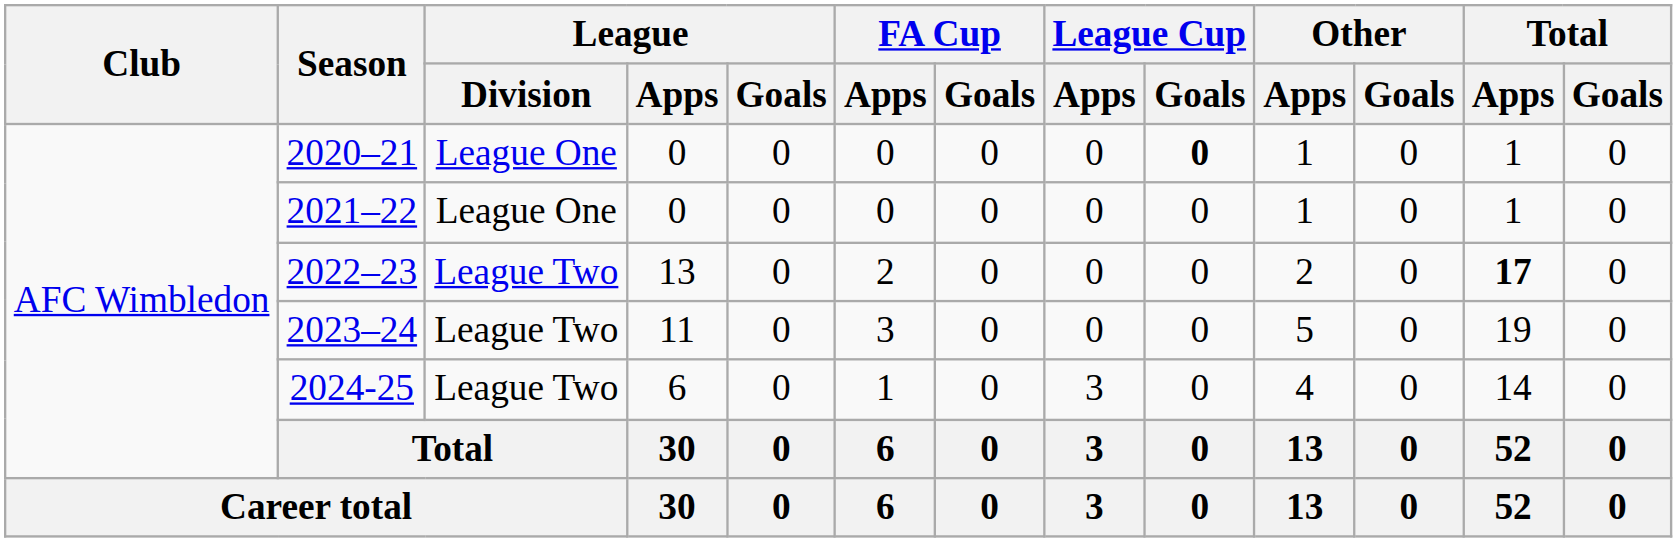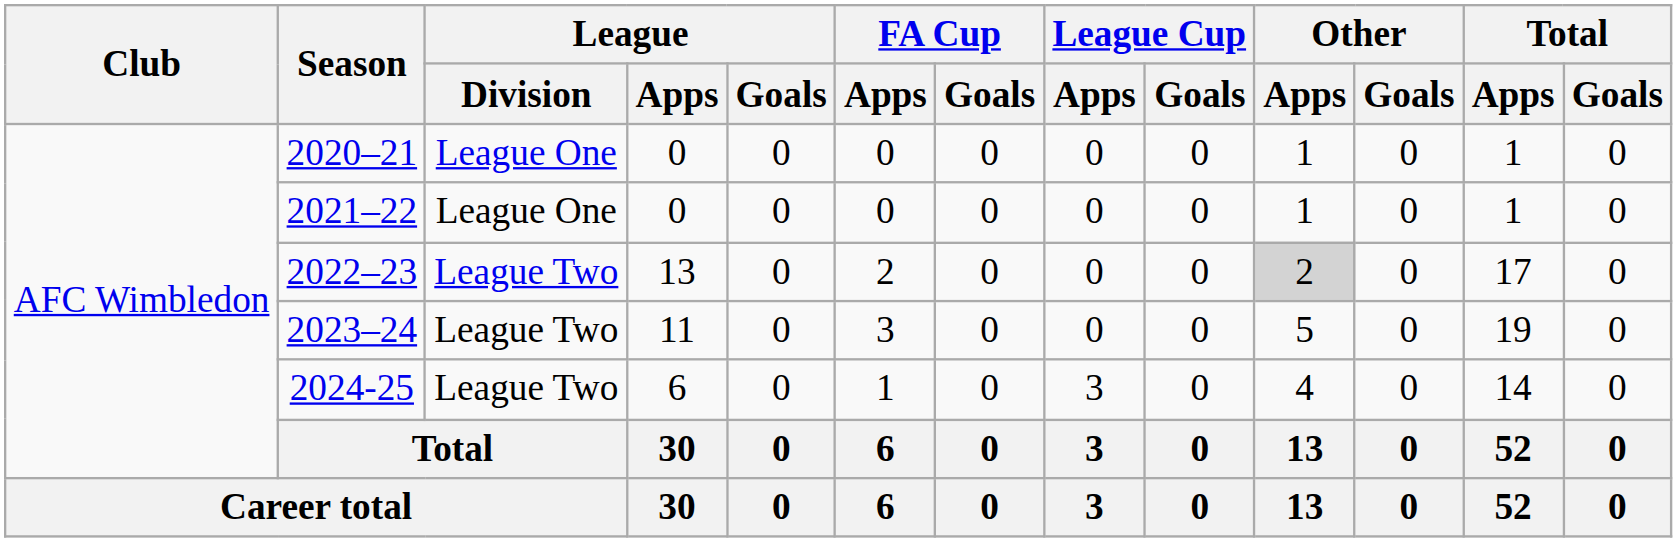(1200, 152) bold -> (1200, 152) normal
(1305, 270) no background -> (1305, 270) lightgrey background
(1513, 270) bold -> (1513, 270) normal
